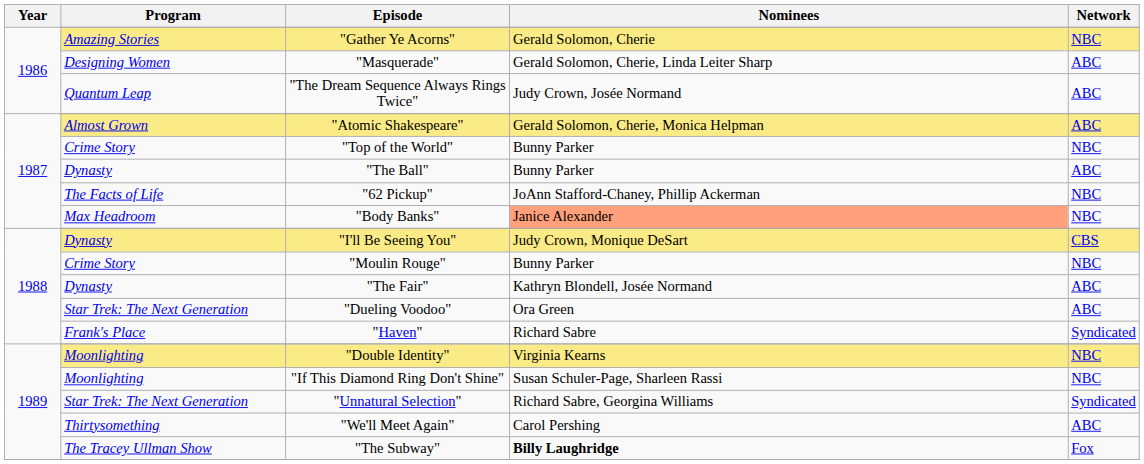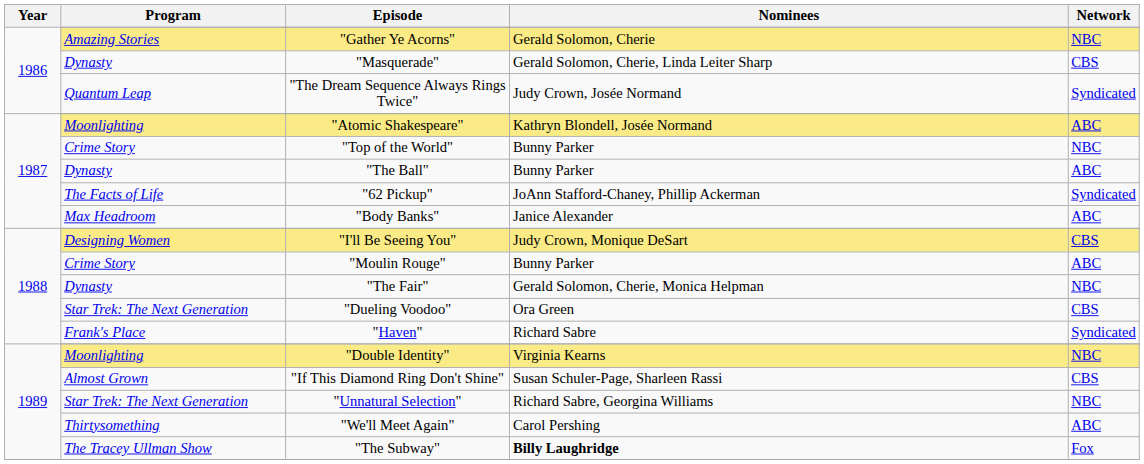(117, 62) Designing Women -> (88, 62) Dynasty
(1086, 62) ABC -> (1085, 62) CBS
(1086, 93) ABC -> (1104, 93) Syndicated
(106, 124) Almost Grown -> (104, 124) Moonlighting
(638, 124) Gerald Solomon, Cherie, Monica Helpman -> (613, 124) Kathryn Blondell, Josée Normand
(1086, 194) NBC -> (1104, 194) Syndicated
(563, 217) lightsalmon background -> (563, 217) no background
(1086, 217) NBC -> (1086, 217) ABC
(88, 240) Dynasty -> (117, 240) Designing Women
(1086, 263) NBC -> (1086, 263) ABC
(613, 286) Kathryn Blondell, Josée Normand -> (638, 286) Gerald Solomon, Cherie, Monica Helpman
(1086, 286) ABC -> (1086, 286) NBC
(1086, 309) ABC -> (1085, 309) CBS
(104, 378) Moonlighting -> (106, 378) Almost Grown
(1086, 378) NBC -> (1085, 378) CBS
(1104, 401) Syndicated -> (1086, 401) NBC
